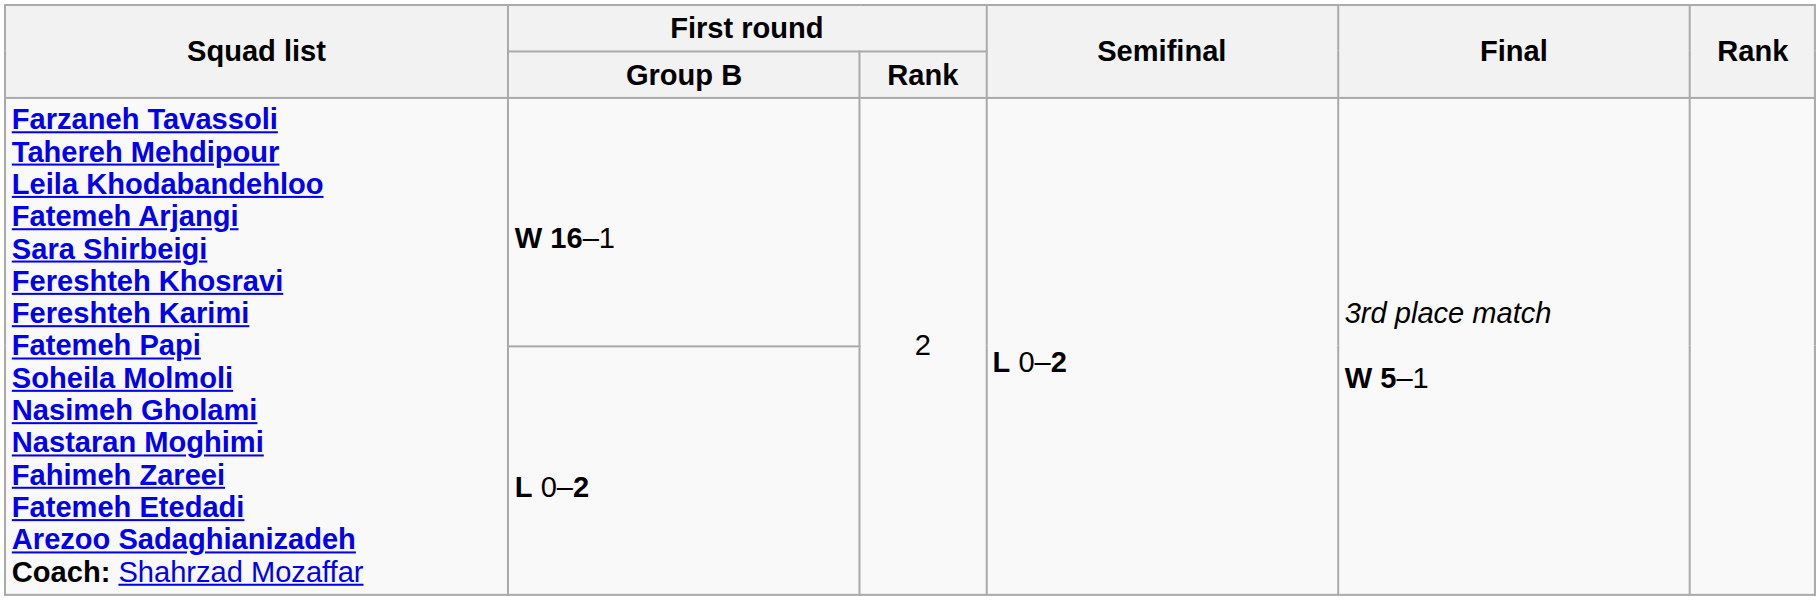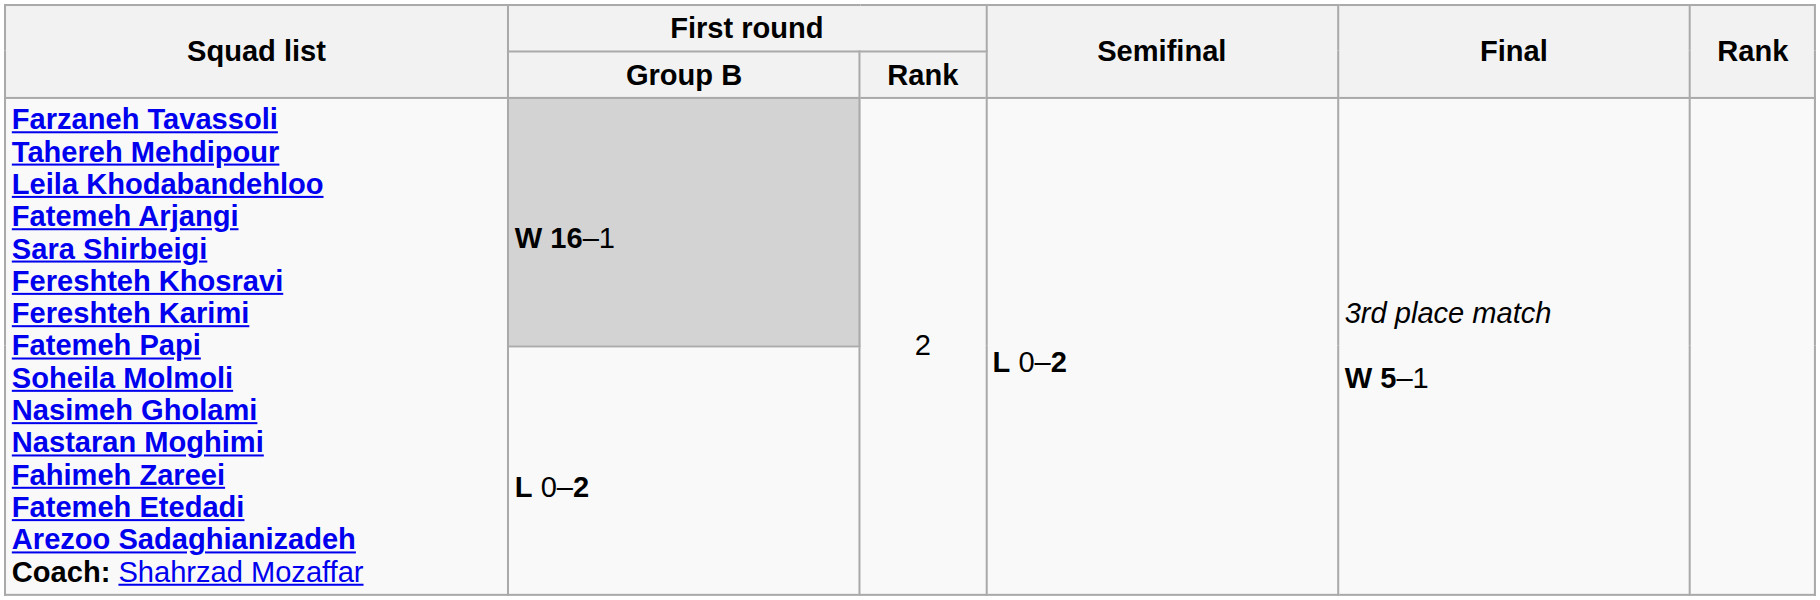(565, 238) no background -> (565, 238) lightgrey background
